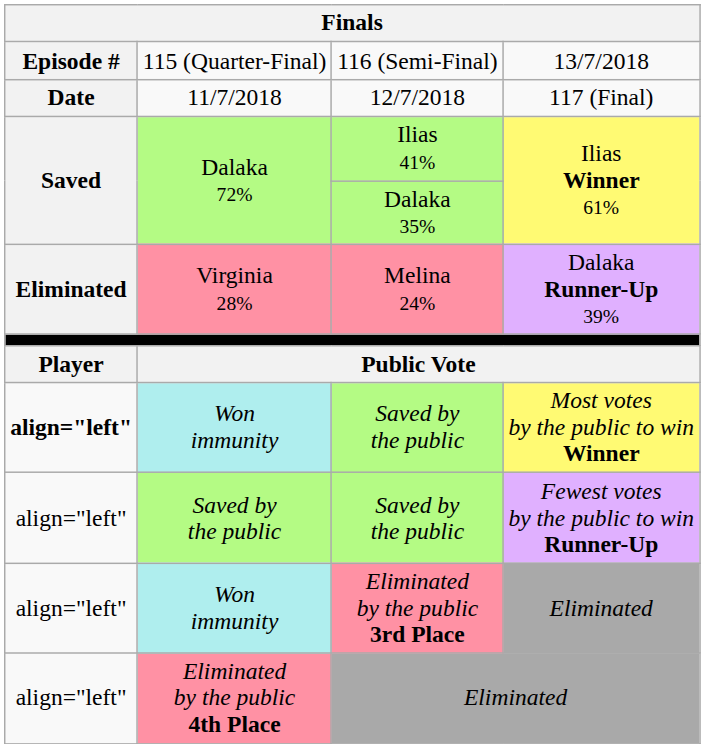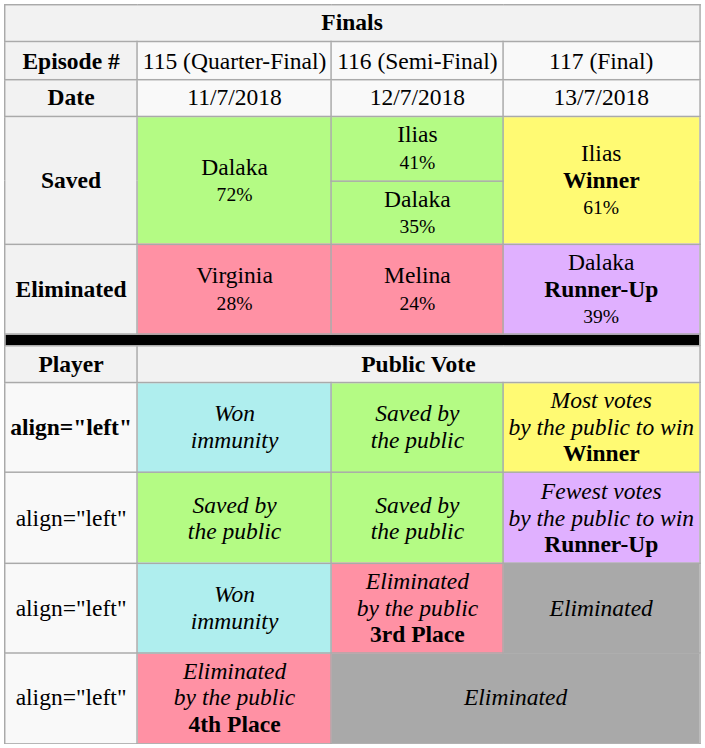(601, 60) 13/7/2018 -> (601, 60) 117 (Final)
(601, 97) 117 (Final) -> (601, 97) 13/7/2018
